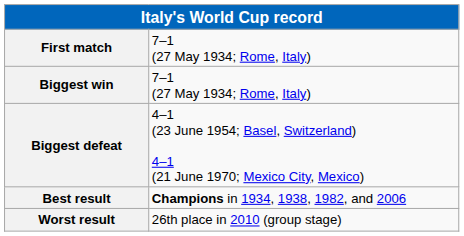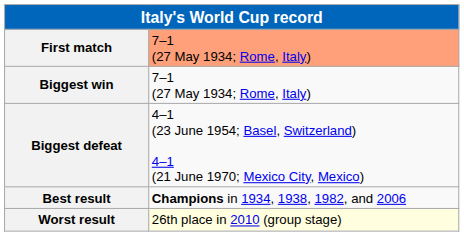(304, 48) no background -> (304, 48) lightsalmon background
(304, 220) no background -> (304, 220) lightyellow background
